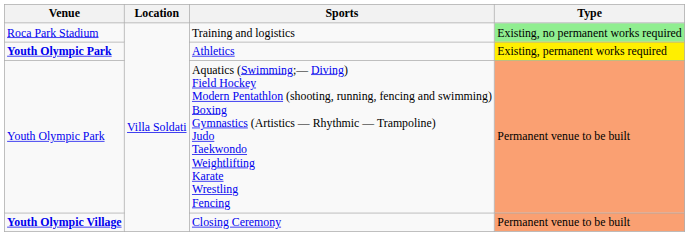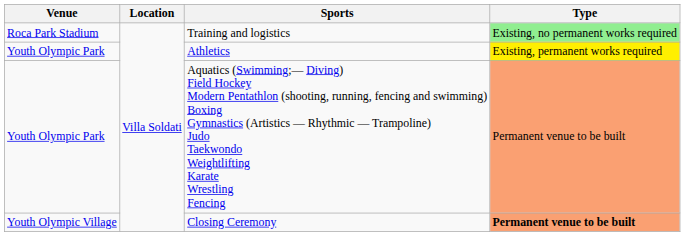(59, 51) bold -> (56, 51) normal
(64, 222) bold -> (62, 222) normal
(564, 222) normal -> (564, 222) bold
